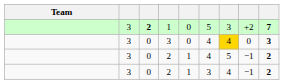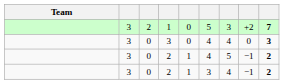(149, 27) bold -> (149, 27) normal
(229, 42) gold background -> (229, 42) no background
